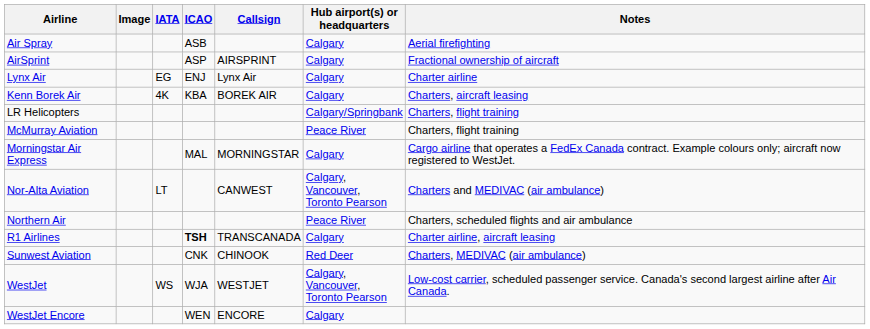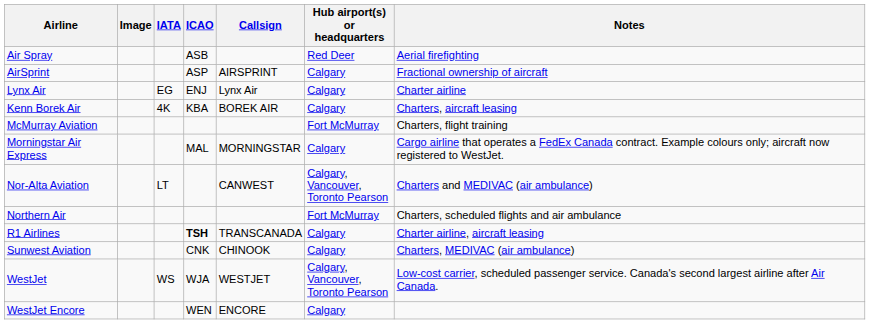(325, 43) Calgary -> (331, 55) Red Deer
- row: (43, 113)
(336, 130) Peace River -> (343, 125) Fort McMurray
(336, 220) Peace River -> (343, 215) Fort McMurray
(329, 255) Red Deer -> (326, 250) Calgary
